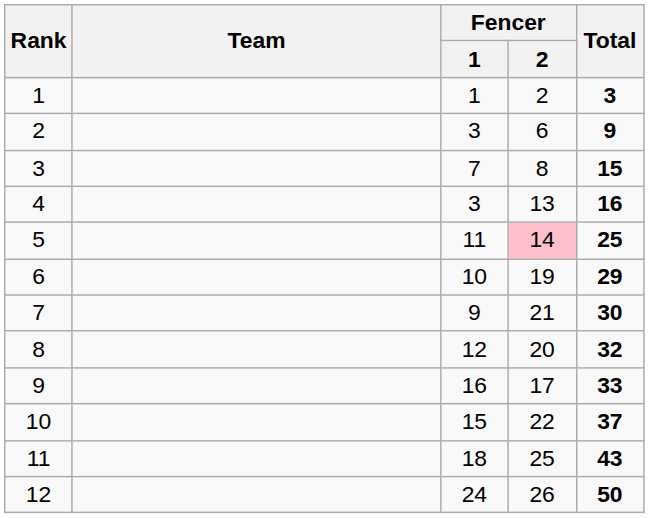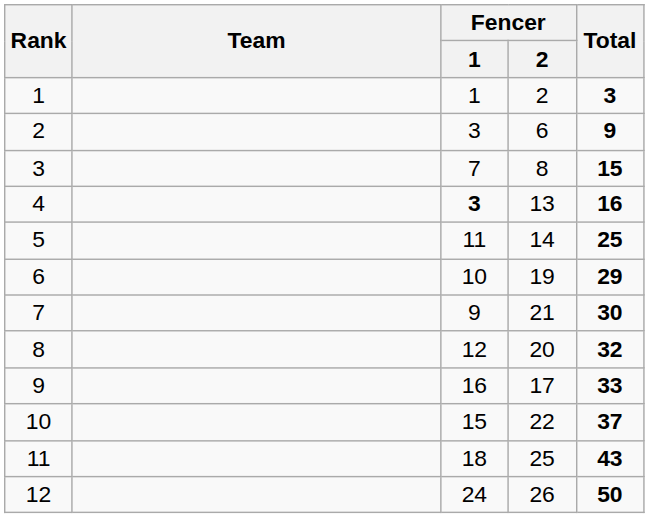(474, 204) normal -> (474, 204) bold
(542, 240) pink background -> (542, 240) no background
